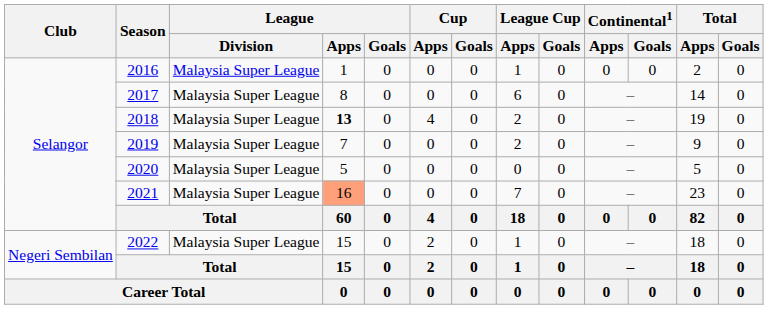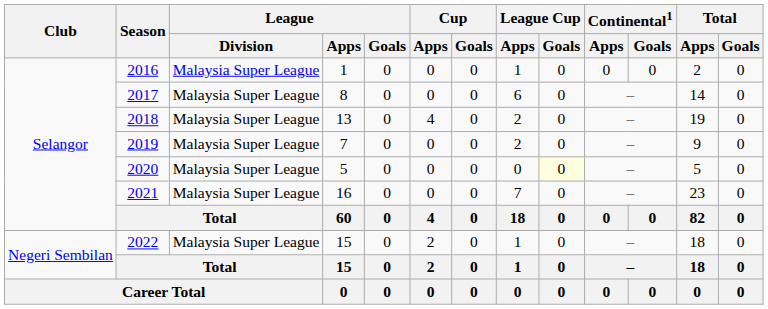(344, 119) bold -> (344, 119) normal
(561, 168) no background -> (561, 168) lightyellow background
(344, 193) lightsalmon background -> (344, 193) no background
